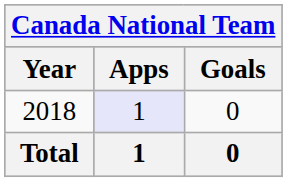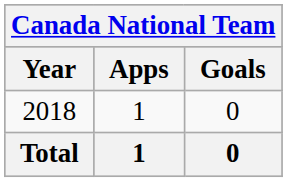(139, 111) lavender background -> (139, 111) no background
